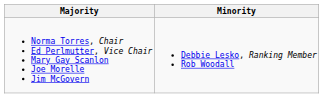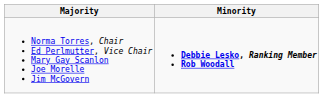(237, 60) normal -> (237, 60) bold
